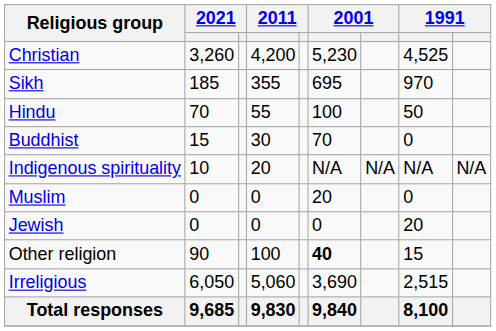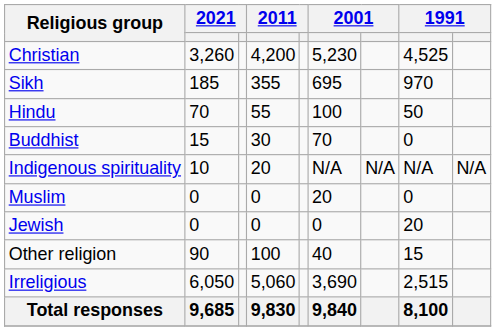(322, 254) bold -> (322, 254) normal
